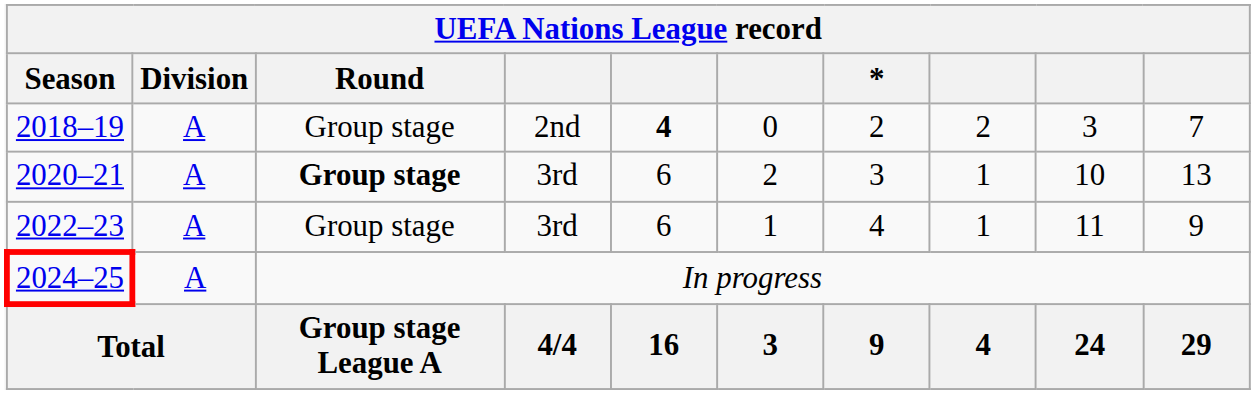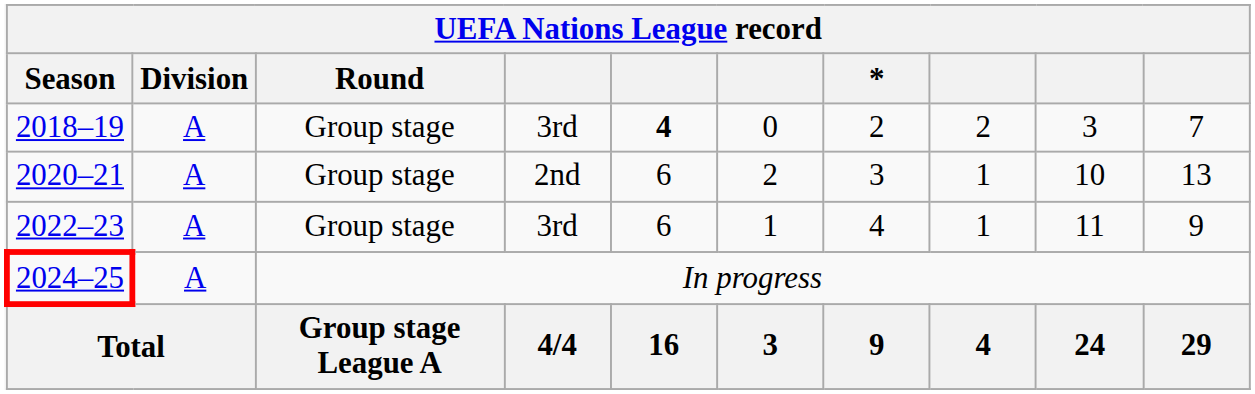(557, 126) 2nd -> (557, 126) 3rd
(380, 175) bold -> (380, 175) normal
(557, 175) 3rd -> (557, 175) 2nd
